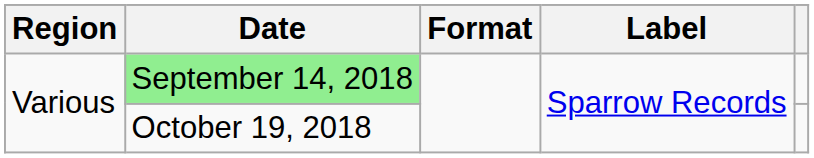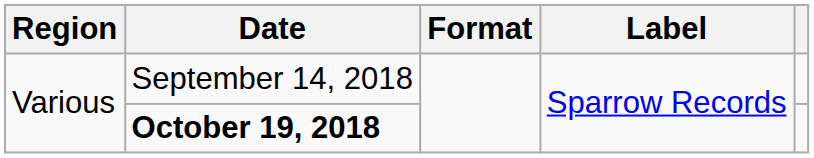(272, 78) lightgreen background -> (272, 78) no background
(252, 127) normal -> (256, 127) bold
